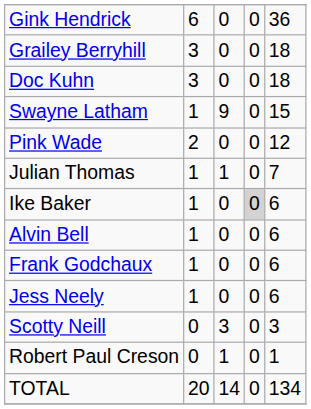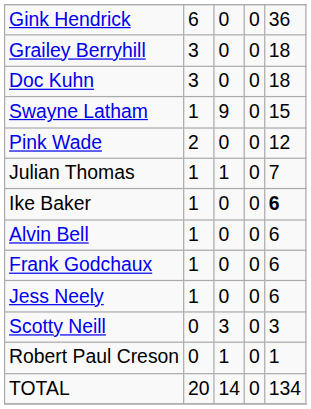(254, 204) lightgrey background -> (254, 204) no background
(274, 204) normal -> (274, 204) bold
